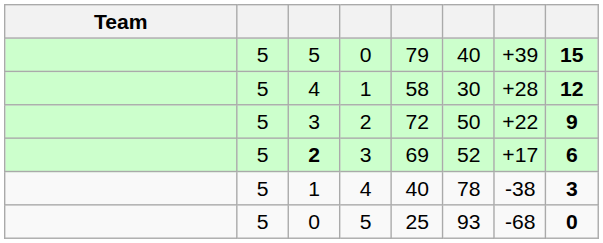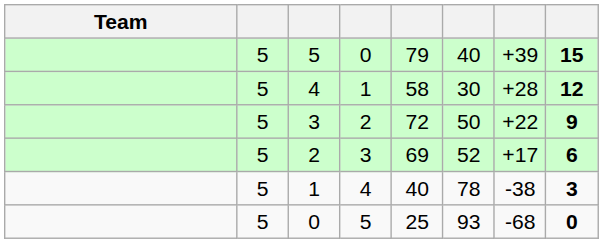(314, 155) bold -> (314, 155) normal
